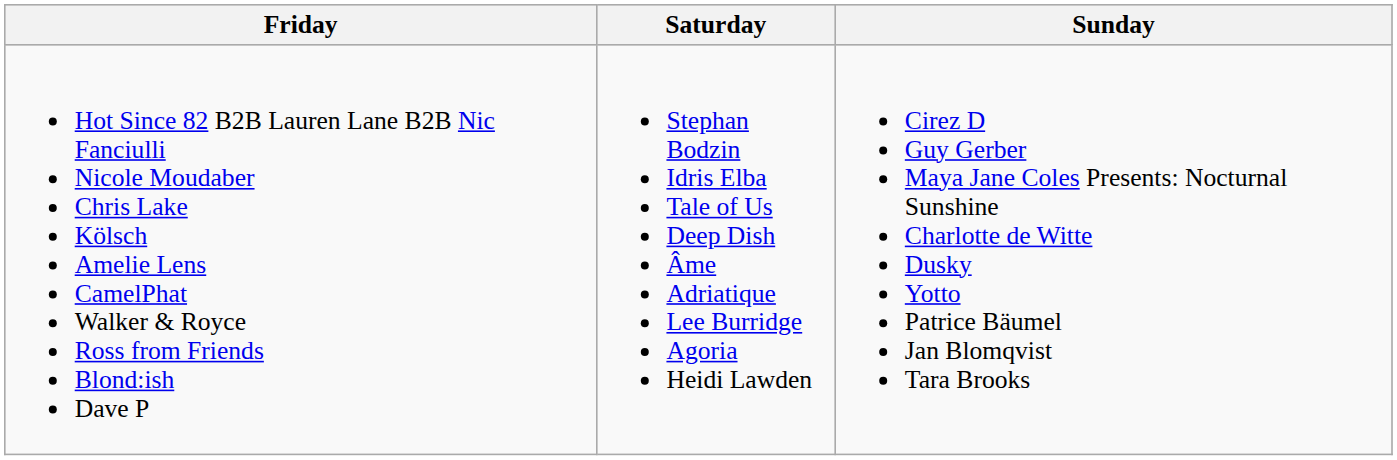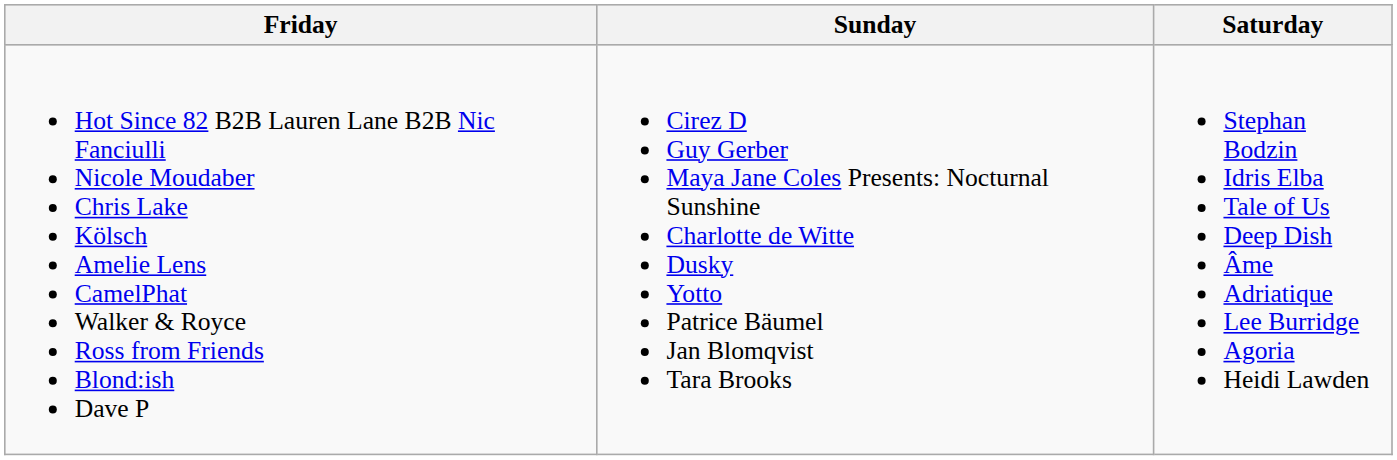columns swapped: (716, 24) <-> (1113, 24)
